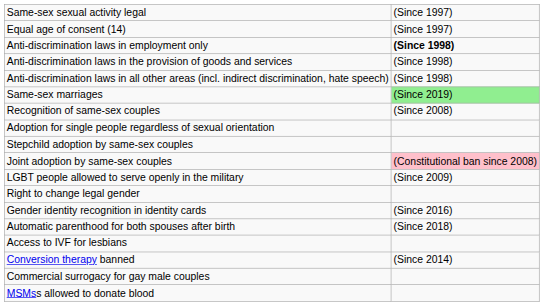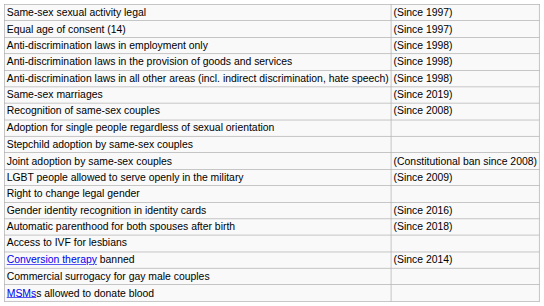(424, 45) bold -> (423, 45) normal
(423, 95) lightgreen background -> (423, 95) no background
(465, 161) pink background -> (465, 161) no background
